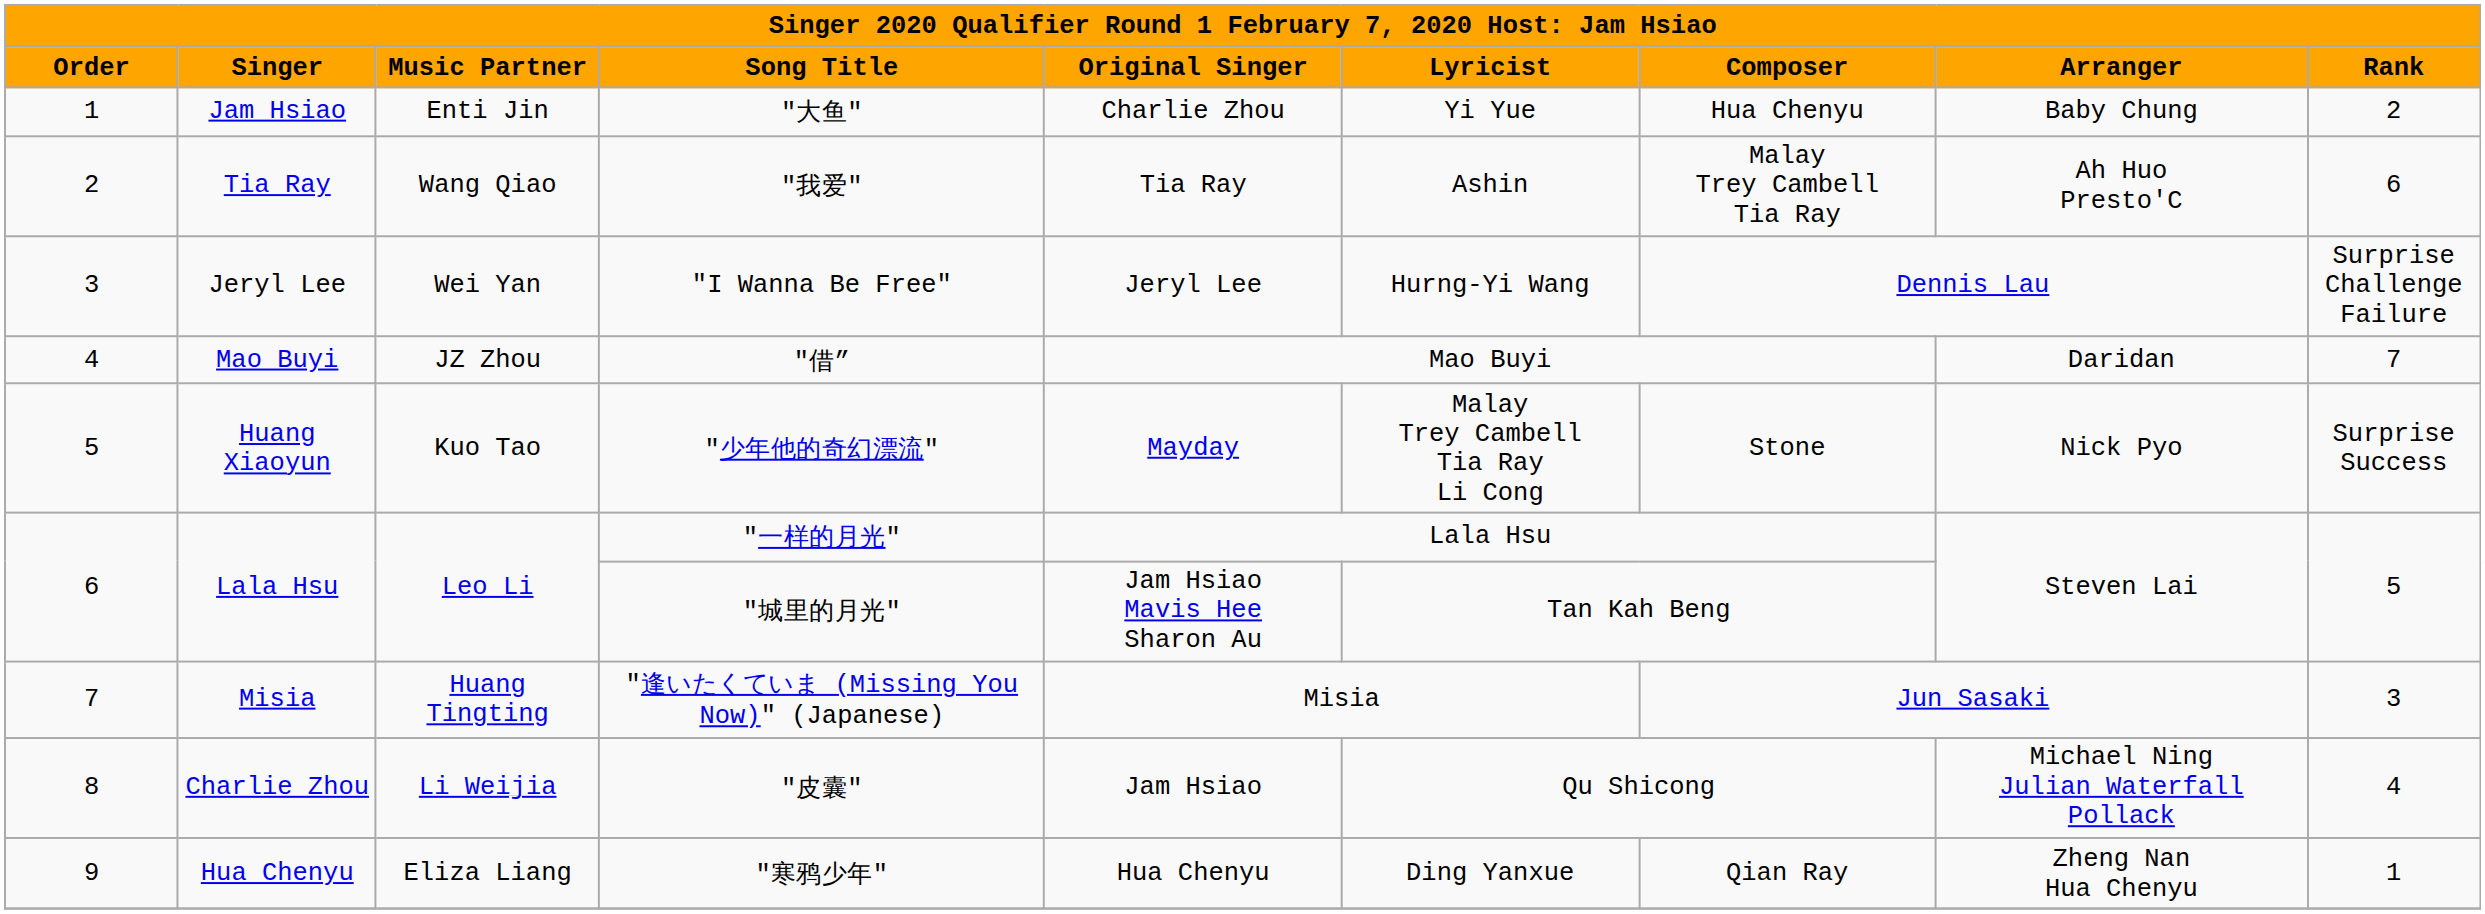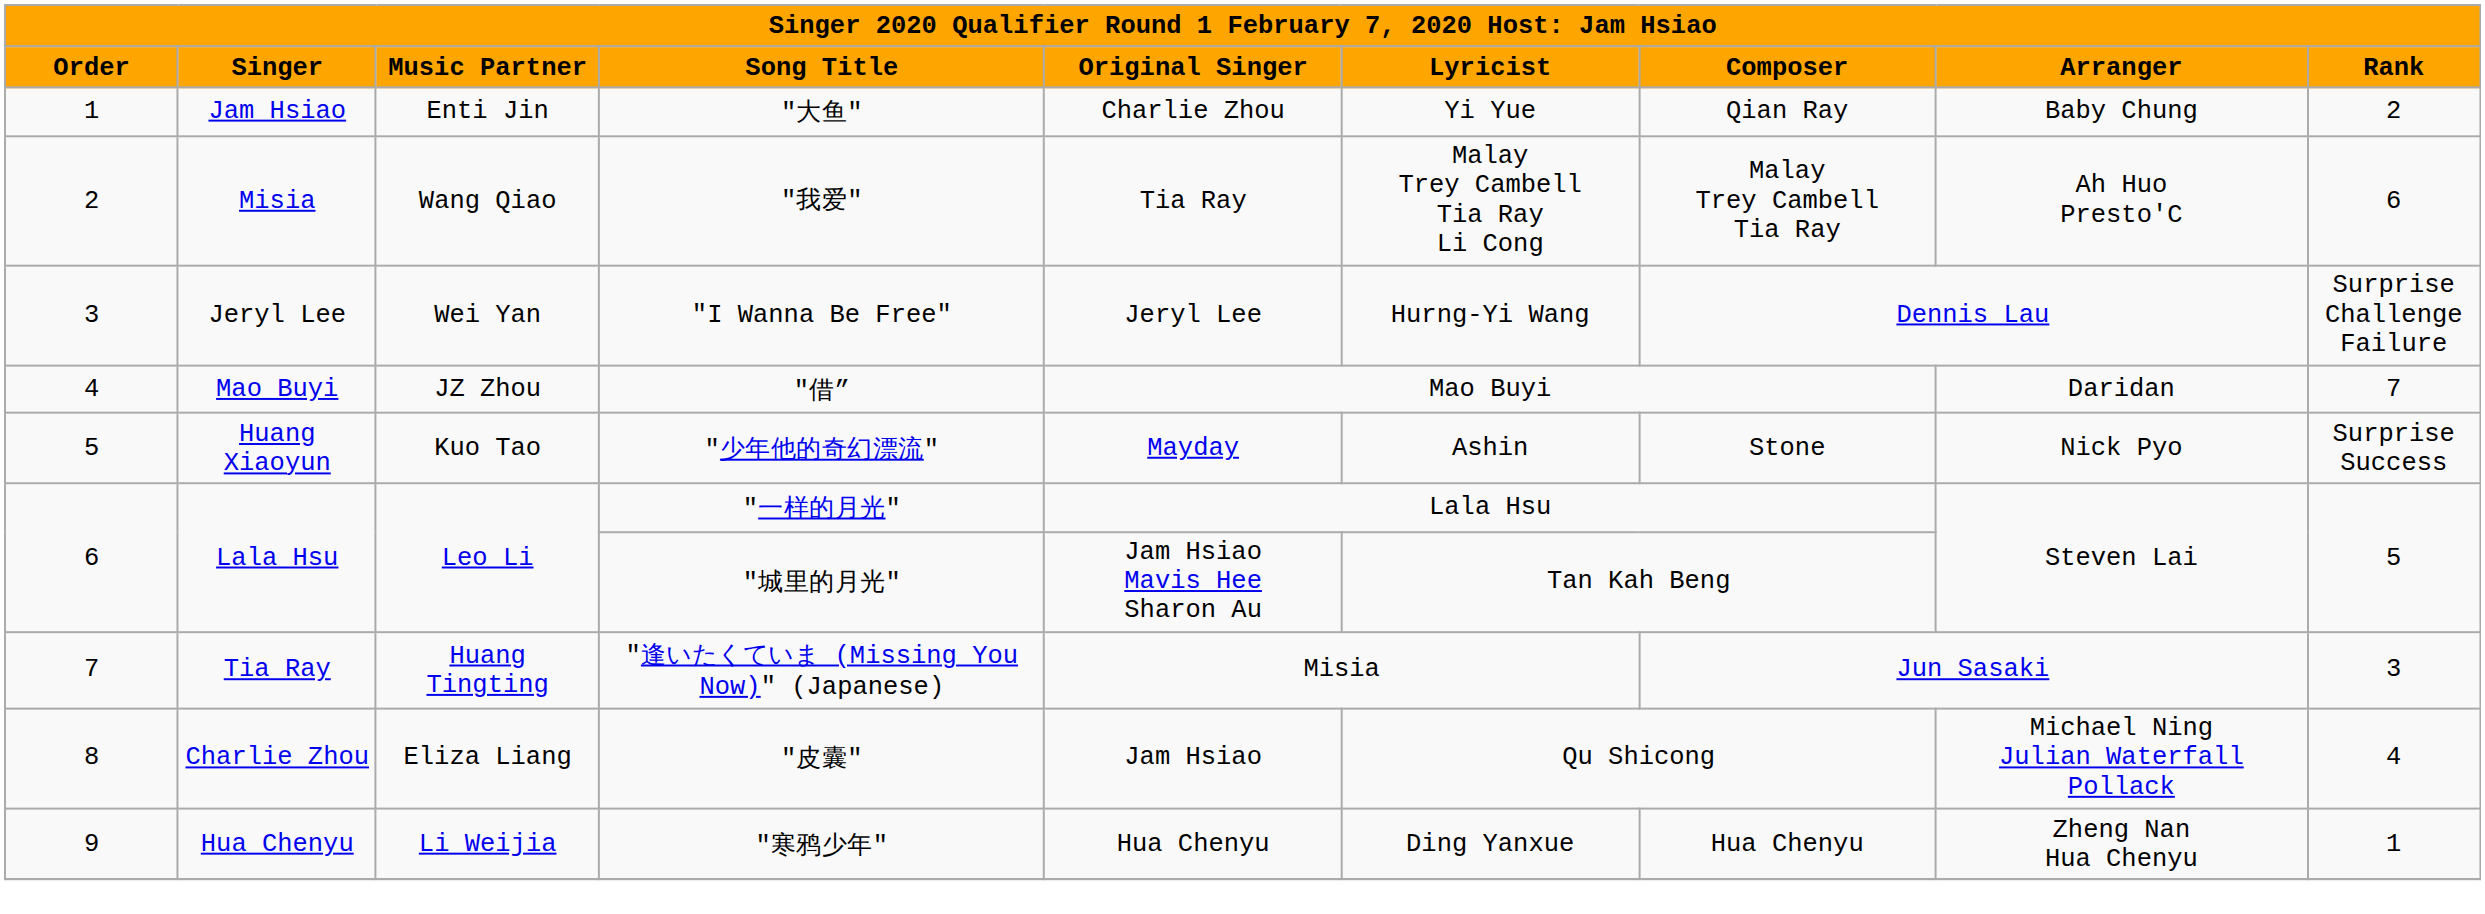(1787, 112) Hua Chenyu -> (1787, 112) Qian Ray
(277, 186) Tia Ray -> (277, 200) Misia
(1490, 186) Ashin -> (1490, 200) Malay Trey Cambell Tia Ray Li Cong
(1490, 448) Malay Trey Cambell Tia Ray Li Cong -> (1490, 448) Ashin
(277, 699) Misia -> (277, 670) Tia Ray
(488, 788) Li Weijia -> (488, 759) Eliza Liang
(488, 874) Eliza Liang -> (488, 844) Li Weijia
(1787, 874) Qian Ray -> (1787, 844) Hua Chenyu
